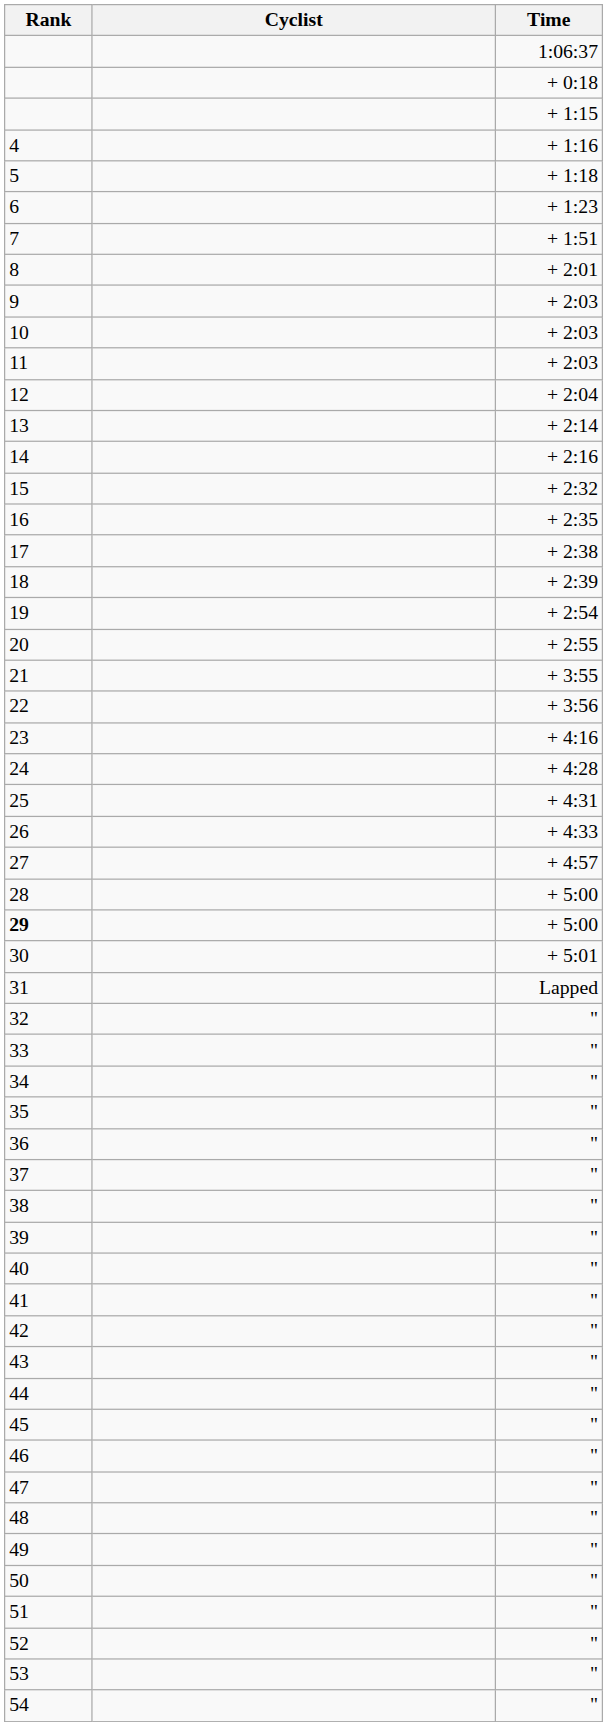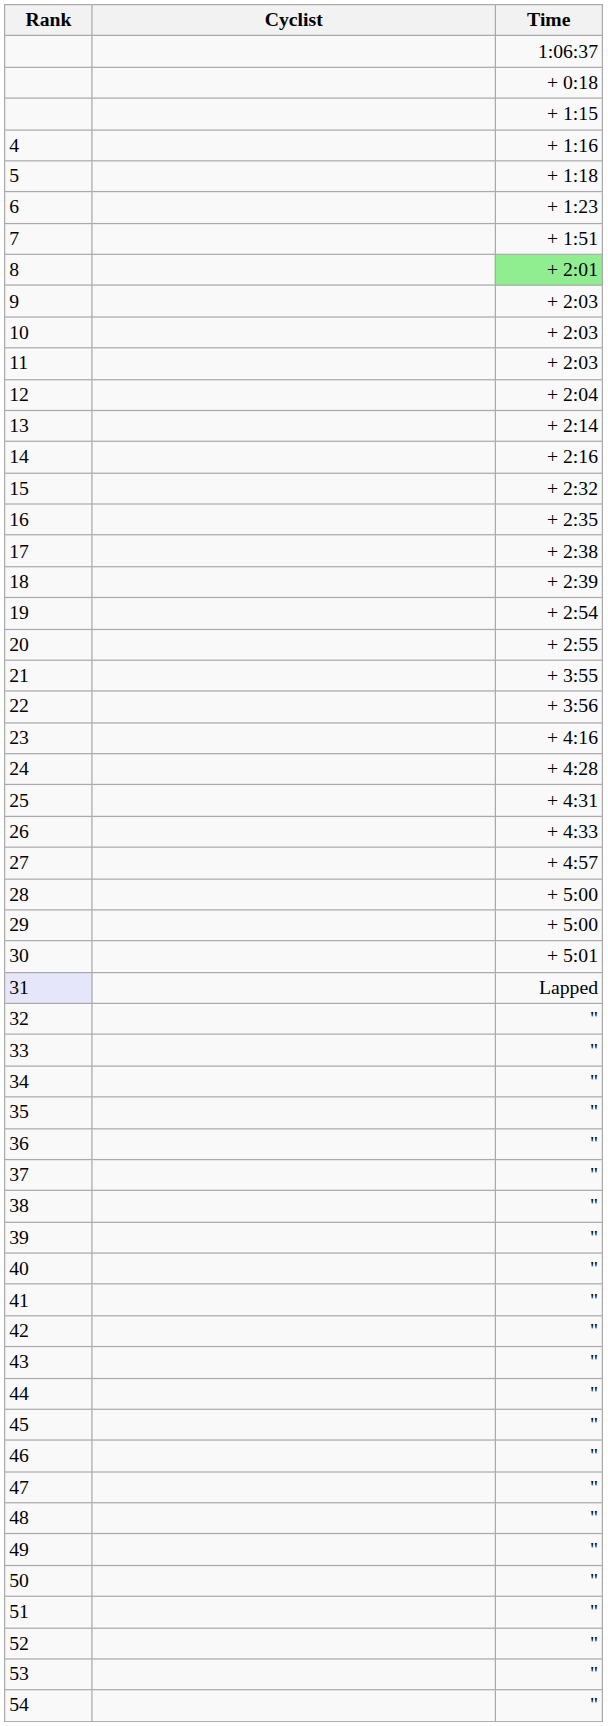(573, 269) no background -> (573, 269) lightgreen background
(19, 925) bold -> (19, 925) normal
(19, 987) no background -> (19, 987) lavender background
